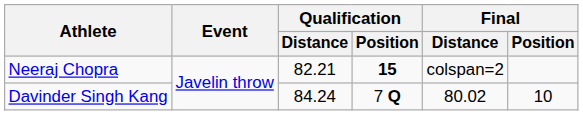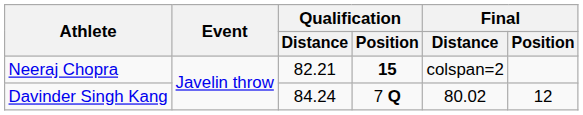(543, 97) 10 -> (543, 97) 12
